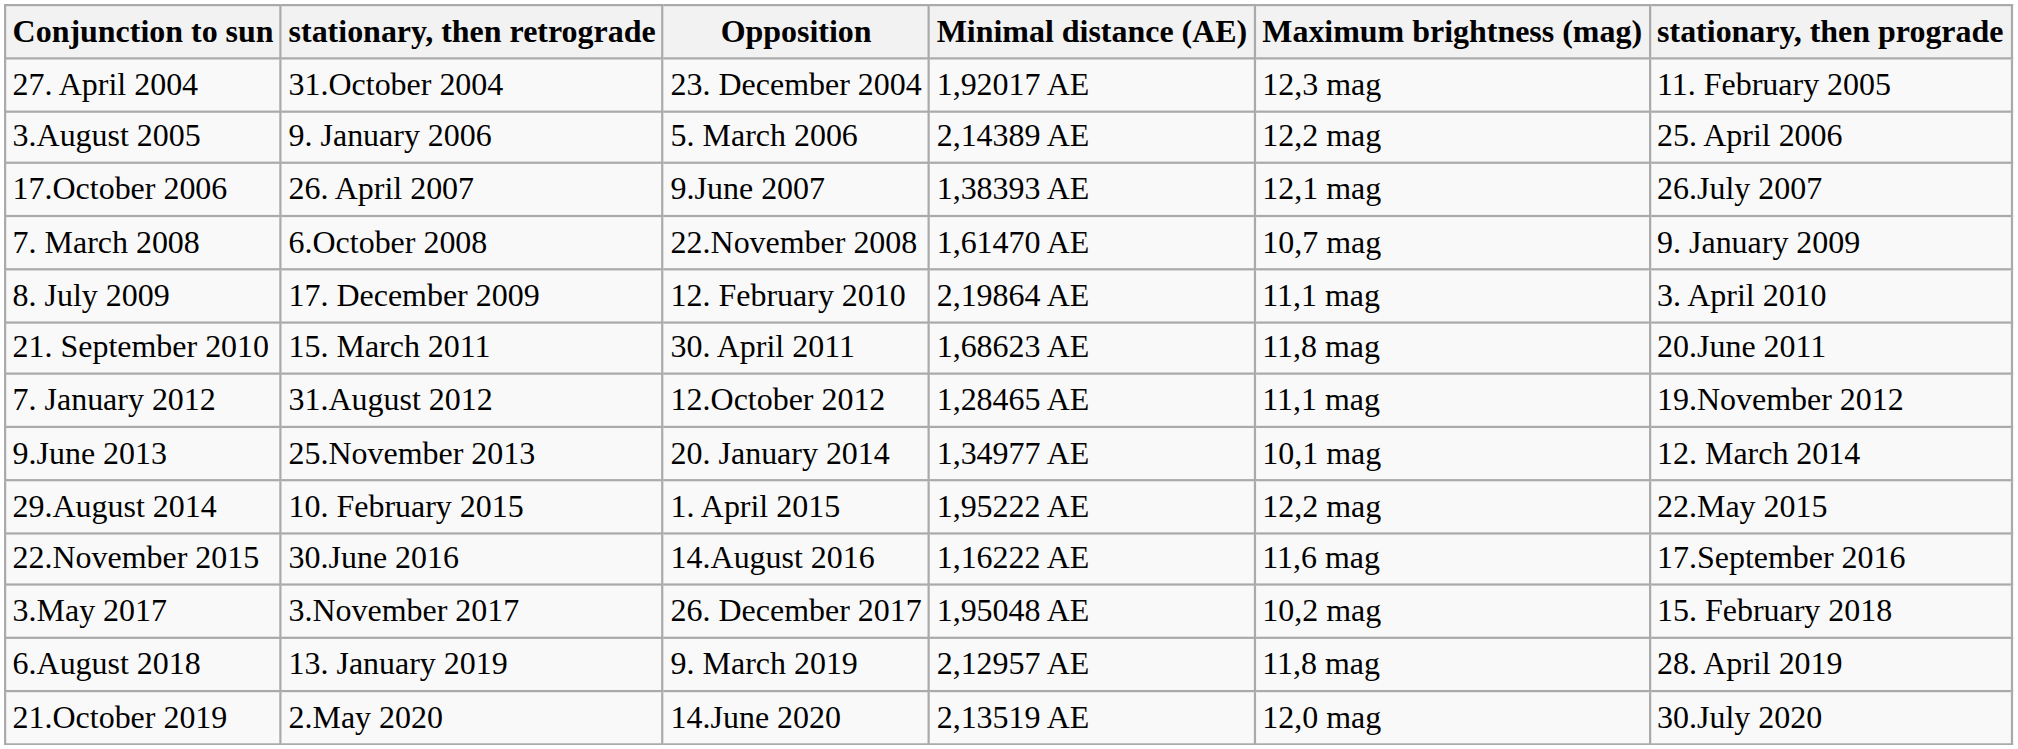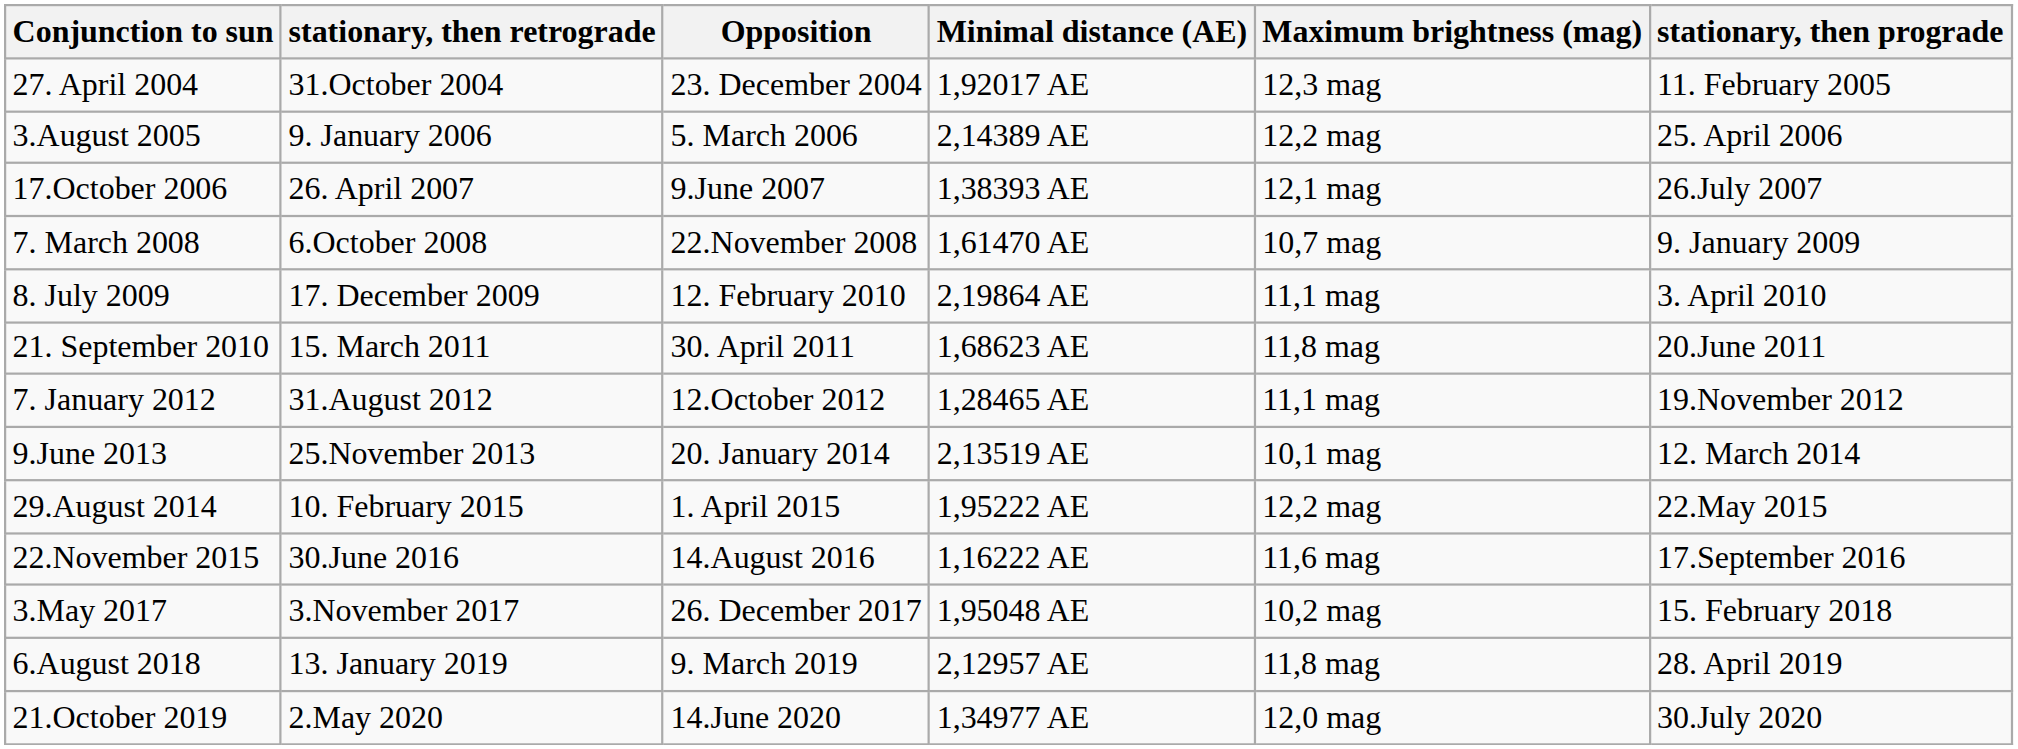(1013, 453) 1,34977 AE -> (1013, 453) 2,13519 AE
(1013, 716) 2,13519 AE -> (1013, 716) 1,34977 AE
